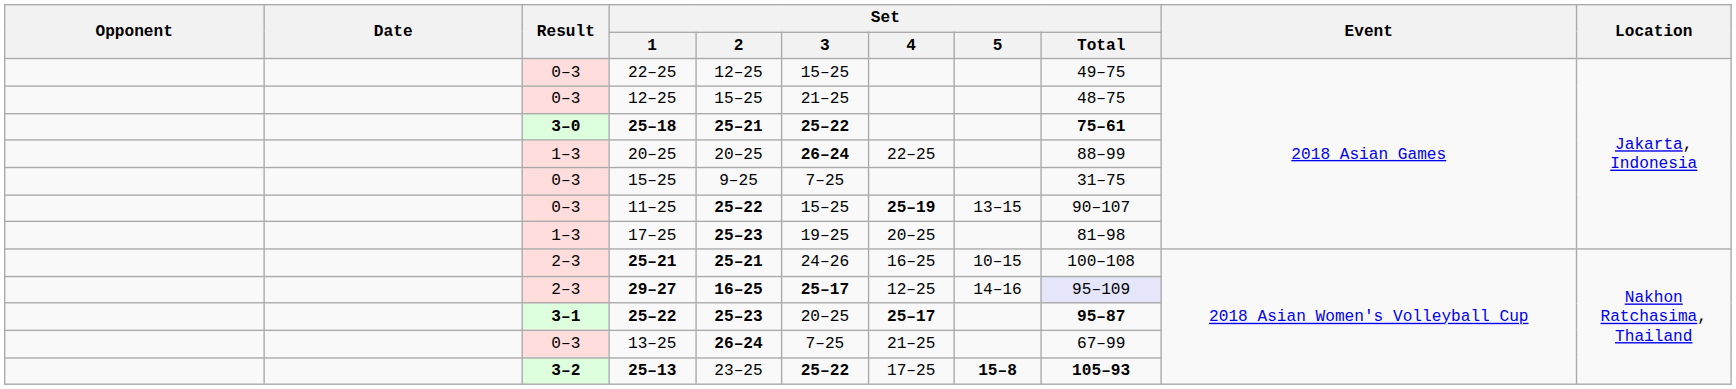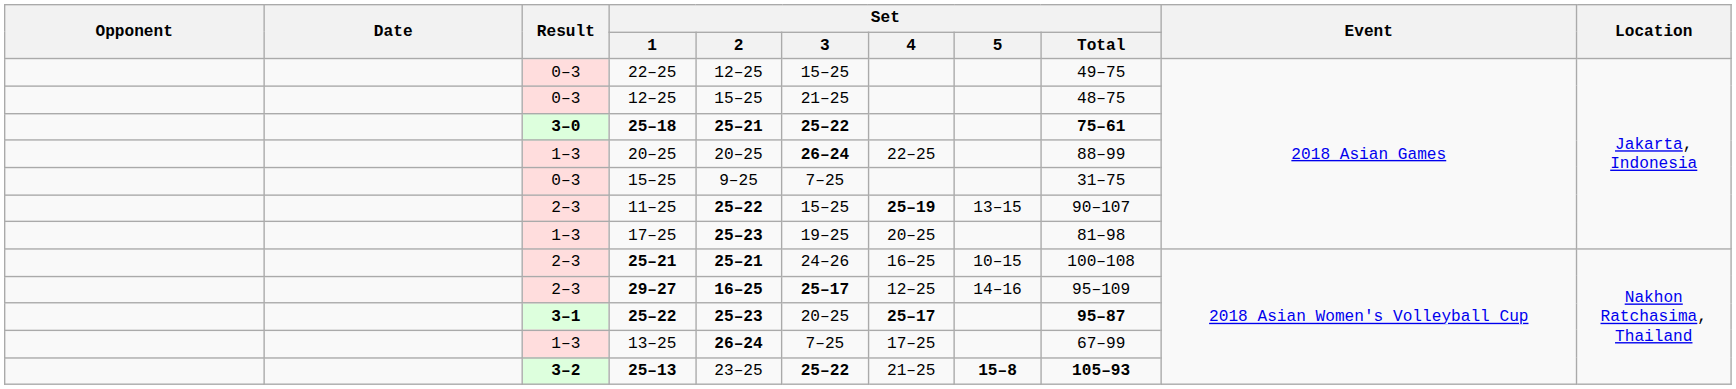(566, 208) 0–3 -> (566, 208) 2–3
(1101, 289) lavender background -> (1101, 289) no background
(566, 343) 0–3 -> (566, 343) 1–3
(911, 343) 21–25 -> (911, 343) 17–25
(911, 371) 17–25 -> (911, 371) 21–25
